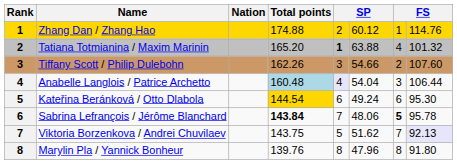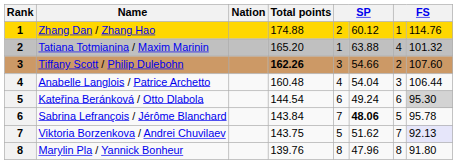(339, 47) bold -> (339, 47) normal
(287, 64) normal -> (287, 64) bold
(287, 82) lightblue background -> (287, 82) no background
(339, 82) lavender background -> (339, 82) no background
(287, 99) gold background -> (287, 99) no background
(423, 99) no background -> (423, 99) lightgrey background
(287, 116) bold -> (287, 116) normal
(365, 116) normal -> (365, 116) bold
(399, 116) bold -> (399, 116) normal
